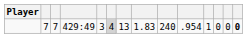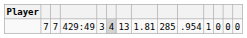(144, 26) 1.83 -> (144, 26) 1.81
(168, 26) 240 -> (168, 26) 285
(238, 26) bold -> (238, 26) normal
